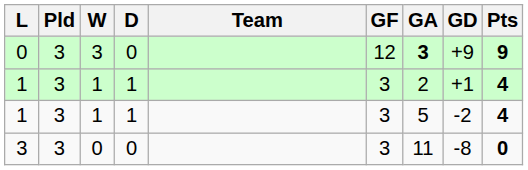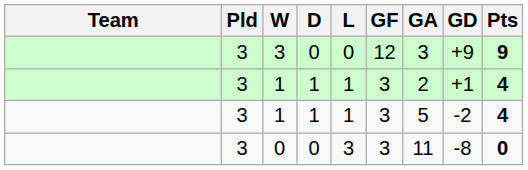columns swapped: (257, 20) <-> (22, 20)
(423, 52) bold -> (423, 52) normal
